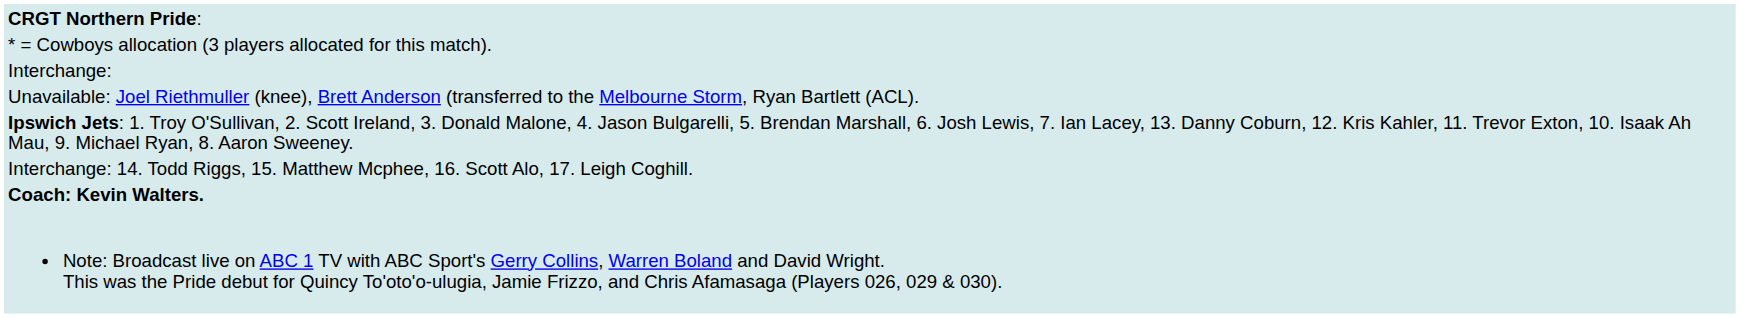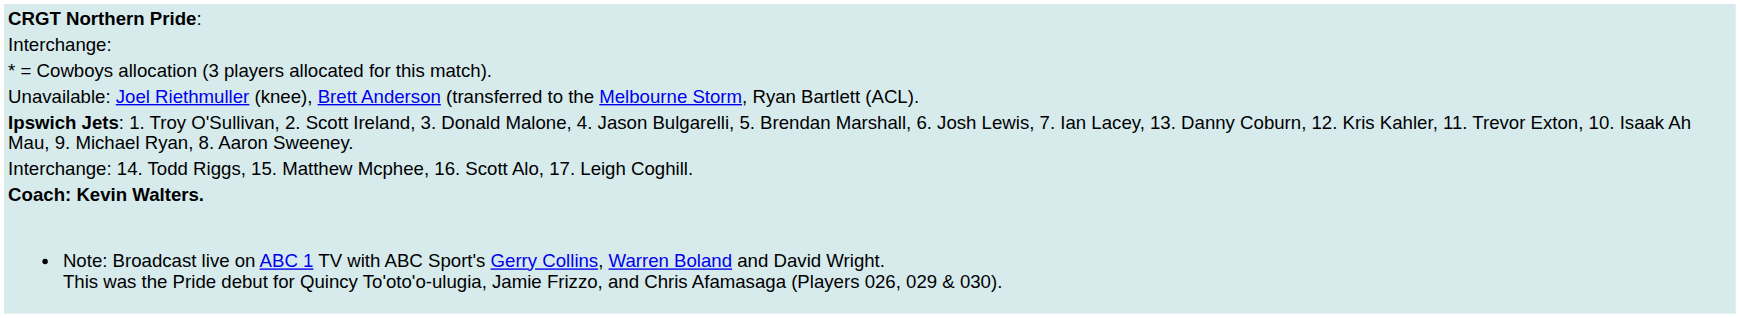(250, 44) * = Cowboys allocation (3 players allocated for this match). -> (60, 44) Interchange:
(60, 70) Interchange: -> (250, 70) * = Cowboys allocation (3 players allocated for this match).
